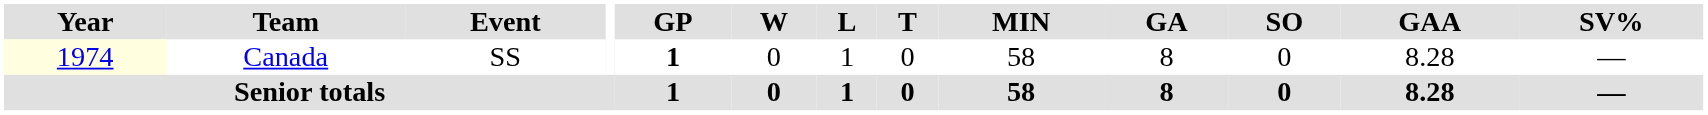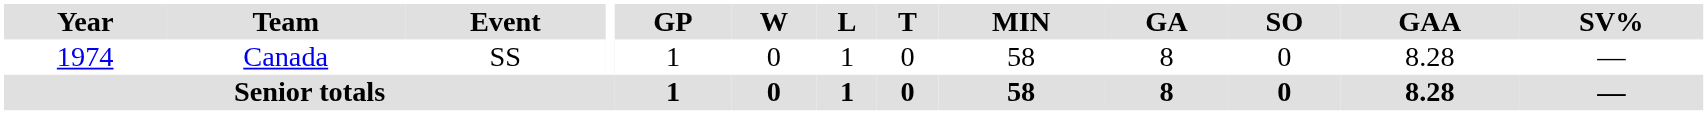(85, 56) lightyellow background -> (85, 56) no background
(673, 56) bold -> (673, 56) normal
